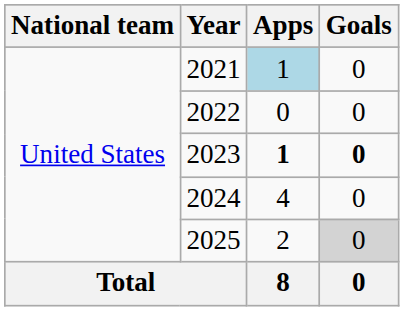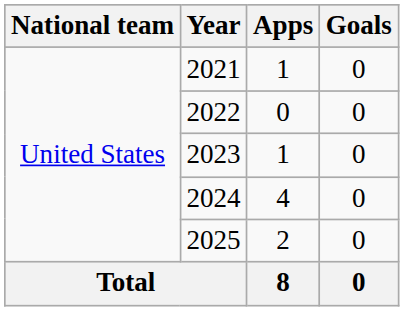(283, 68) lightblue background -> (283, 68) no background
(283, 154) bold -> (283, 154) normal
(359, 154) bold -> (359, 154) normal
(359, 240) lightgrey background -> (359, 240) no background
